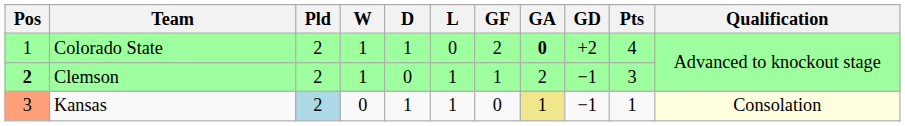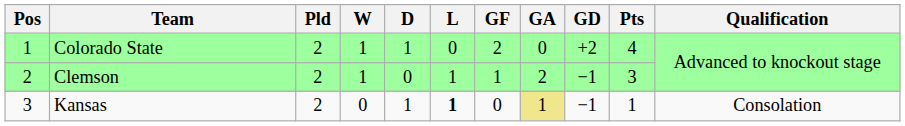(542, 47) bold -> (542, 47) normal
(27, 76) bold -> (27, 76) normal
(27, 105) lightsalmon background -> (27, 105) no background
(318, 105) lightblue background -> (318, 105) no background
(452, 105) normal -> (452, 105) bold
(777, 105) lightyellow background -> (777, 105) no background
